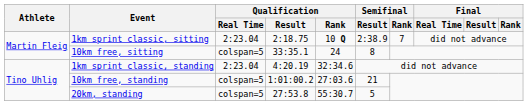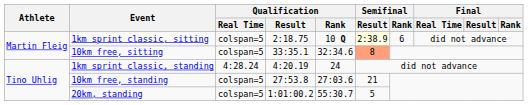(241, 39) 2:23.04 -> (241, 39) colspan=5
(372, 39) no background -> (372, 39) lightyellow background
(402, 39) 7 -> (402, 39) 6
(335, 53) 24 -> (335, 53) 32:34.6
(372, 53) no background -> (372, 53) lightsalmon background
(241, 66) 2:23.04 -> (241, 66) 4:28.24
(335, 66) 32:34.6 -> (335, 66) 24
(291, 80) 1:01:00.2 -> (291, 80) 27:53.8
(291, 94) 27:53.8 -> (291, 94) 1:01:00.2
